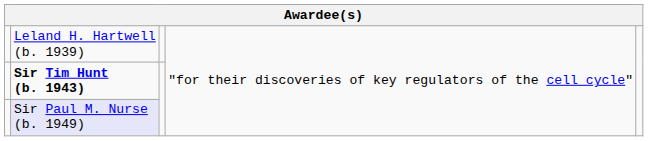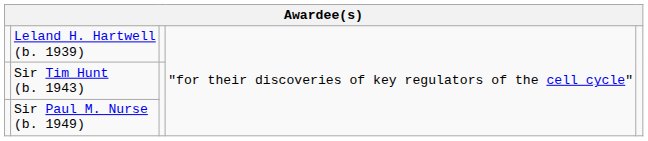(61, 81) bold -> (61, 81) normal
(81, 117) lavender background -> (81, 117) no background
